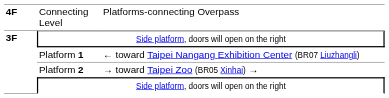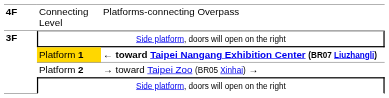(61, 54) no background -> (61, 54) gold background
(231, 54) normal -> (240, 54) bold
